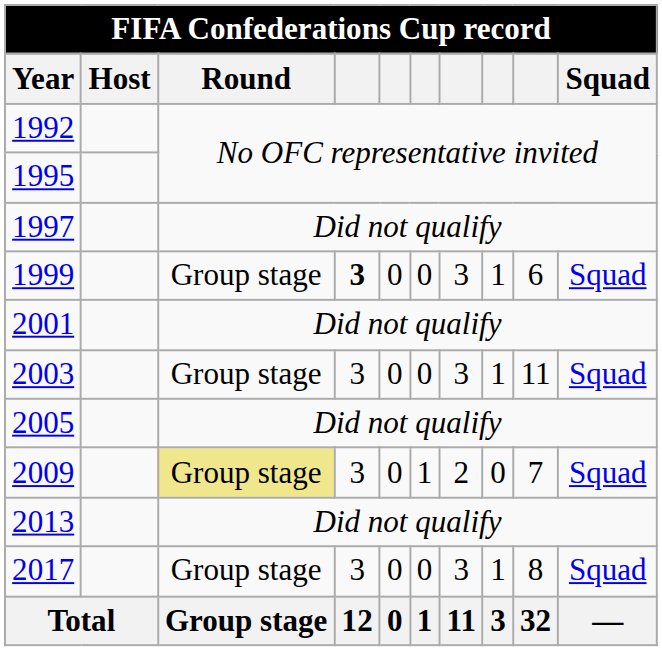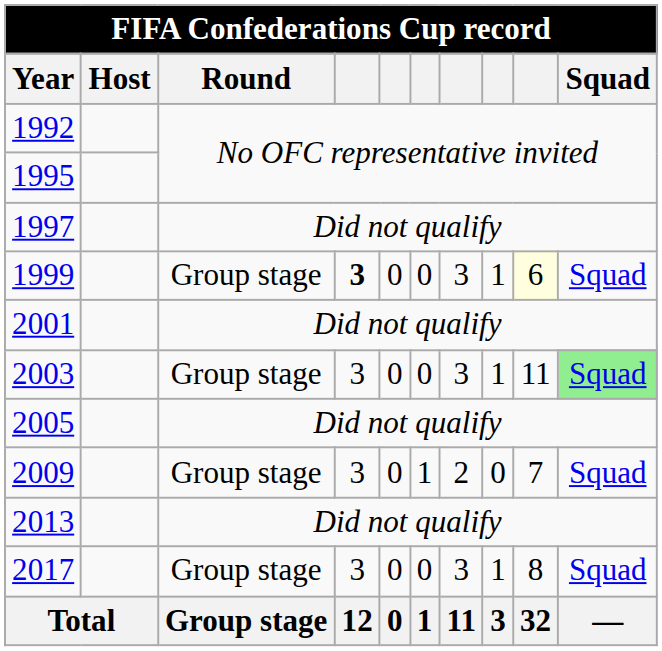(536, 275) no background -> (536, 275) lightyellow background
(608, 373) no background -> (608, 373) lightgreen background
(246, 472) khaki background -> (246, 472) no background
